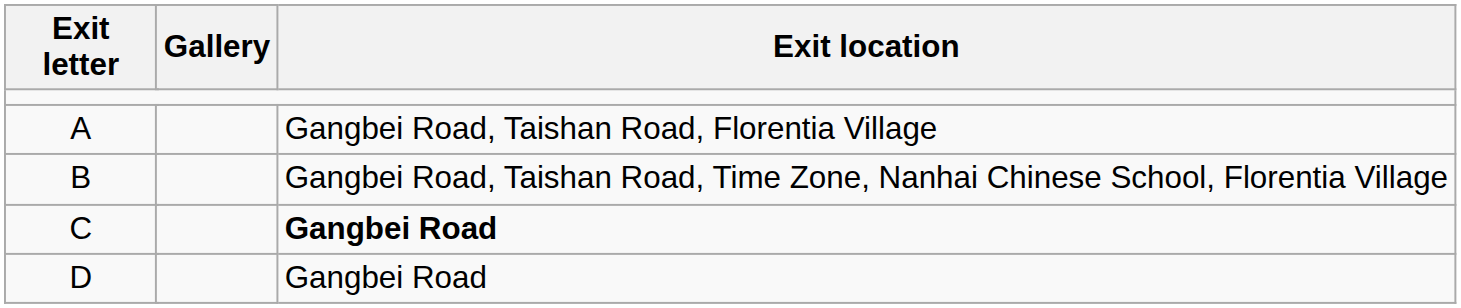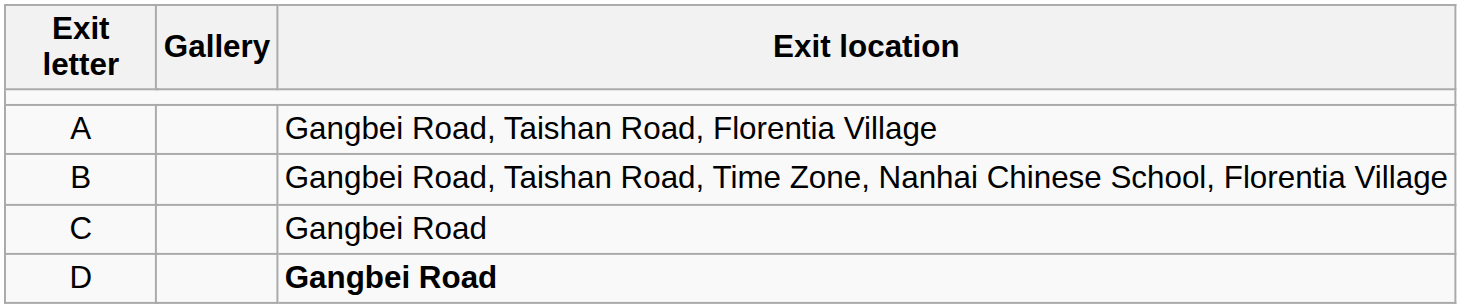(391, 228) bold -> (386, 228) normal
(386, 278) normal -> (391, 278) bold
